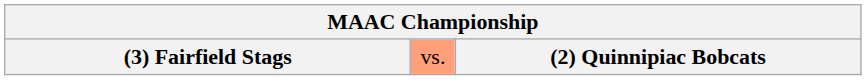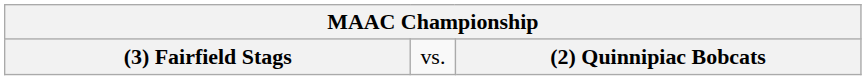(433, 56) lightsalmon background -> (433, 56) no background
